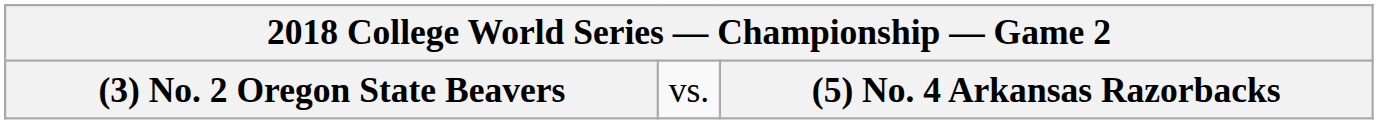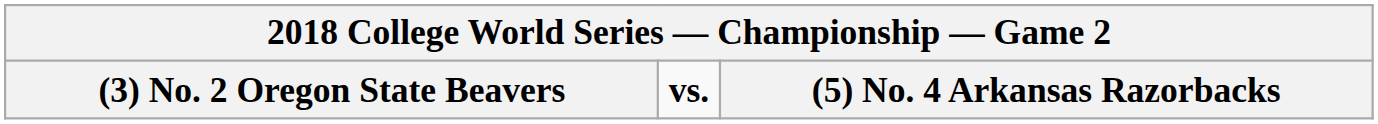(689, 88) normal -> (689, 88) bold
